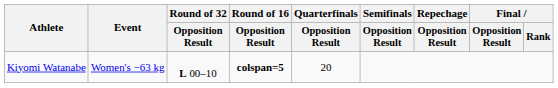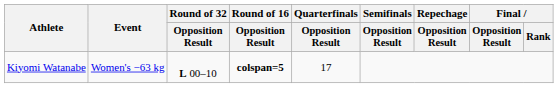(326, 67) 20 -> (326, 67) 17
